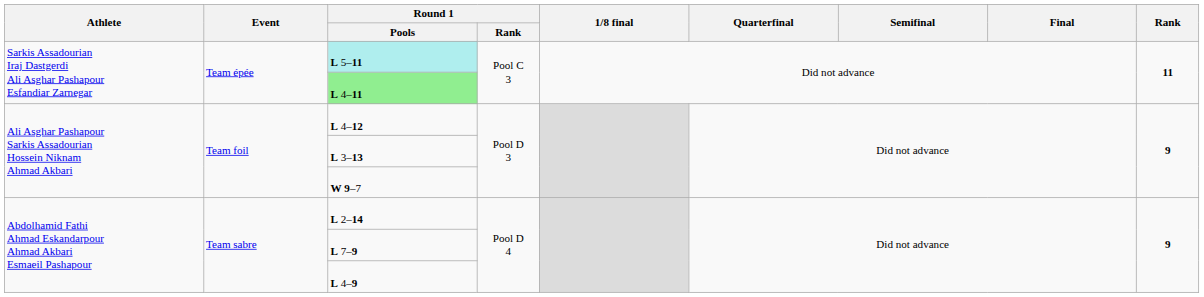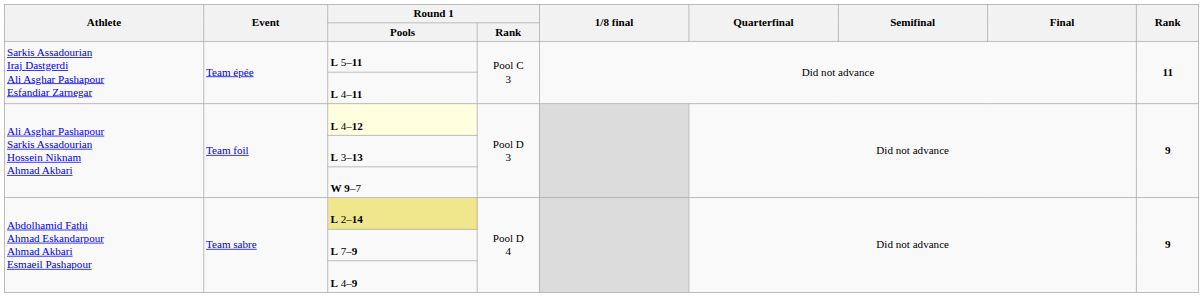(346, 63) paleturquoise background -> (346, 63) no background
(346, 95) lightgreen background -> (346, 95) no background
(347, 126) no background -> (347, 126) lightyellow background
(347, 220) no background -> (347, 220) khaki background
